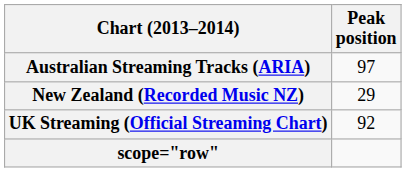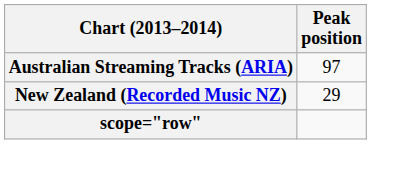- row: (168, 124)
